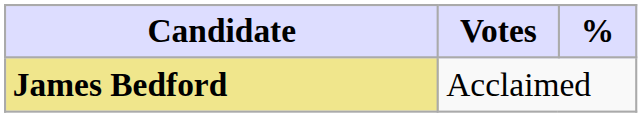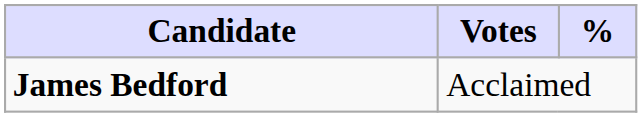(120, 84) khaki background -> (120, 84) no background
